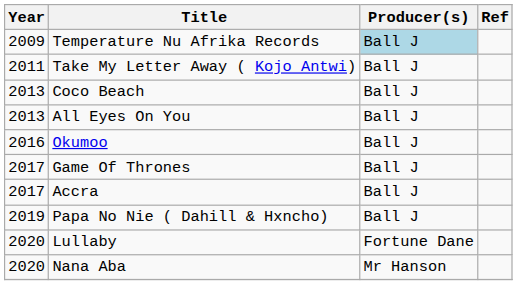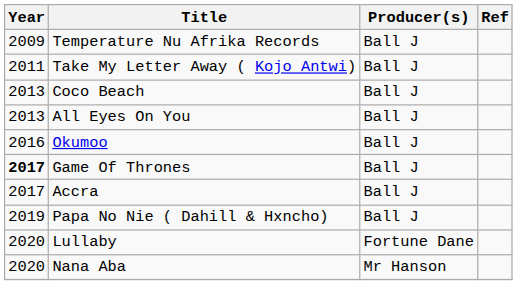(391, 42) lightblue background -> (391, 42) no background
(27, 167) normal -> (27, 167) bold
